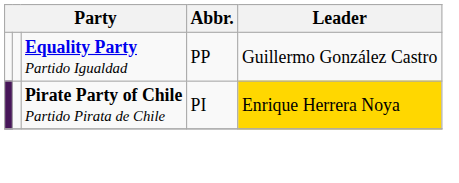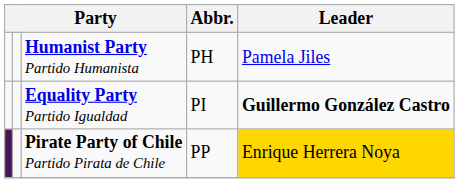+ row: (86, 56)
(200, 56) PP -> (198, 104) PI
(340, 56) normal -> (346, 104) bold
(198, 104) PI -> (200, 153) PP
